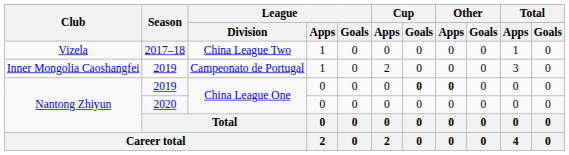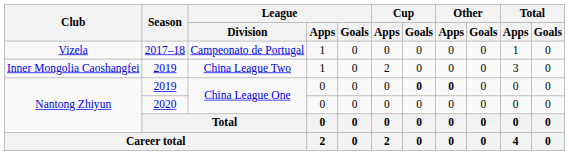(247, 50) China League Two -> (247, 50) Campeonato de Portugal
(247, 68) Campeonato de Portugal -> (247, 68) China League Two
